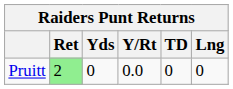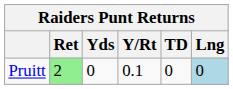(133, 71) 0.0 -> (133, 71) 0.1
(200, 71) no background -> (200, 71) lightblue background
